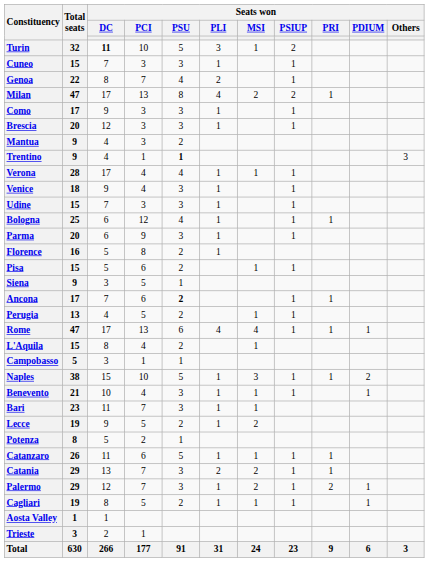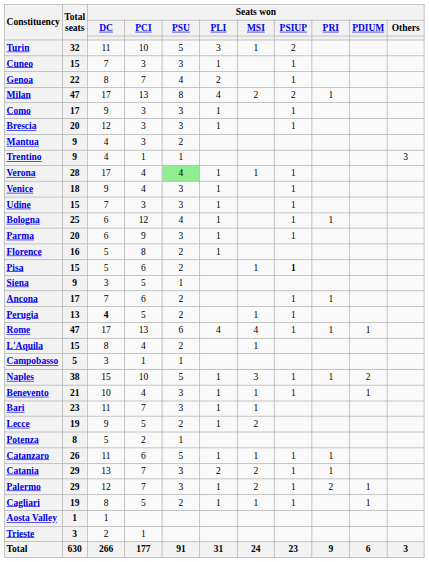(106, 48) bold -> (106, 48) normal
(181, 158) bold -> (181, 158) normal
(181, 173) no background -> (181, 173) lightgreen background
(293, 267) normal -> (293, 267) bold
(181, 299) bold -> (181, 299) normal
(106, 315) normal -> (106, 315) bold
